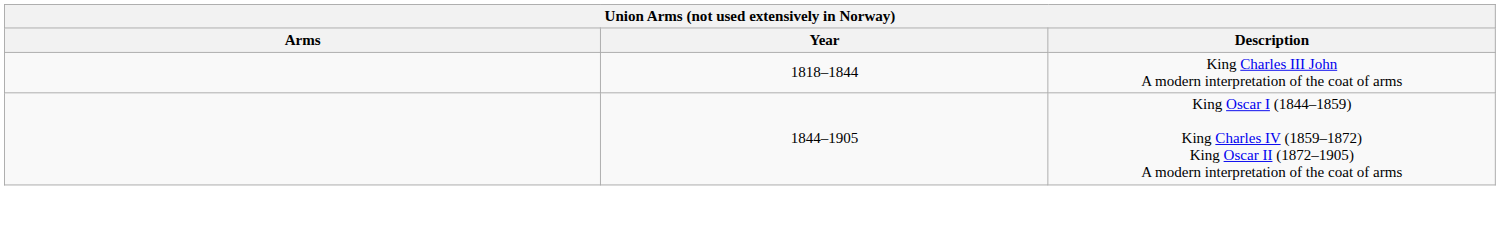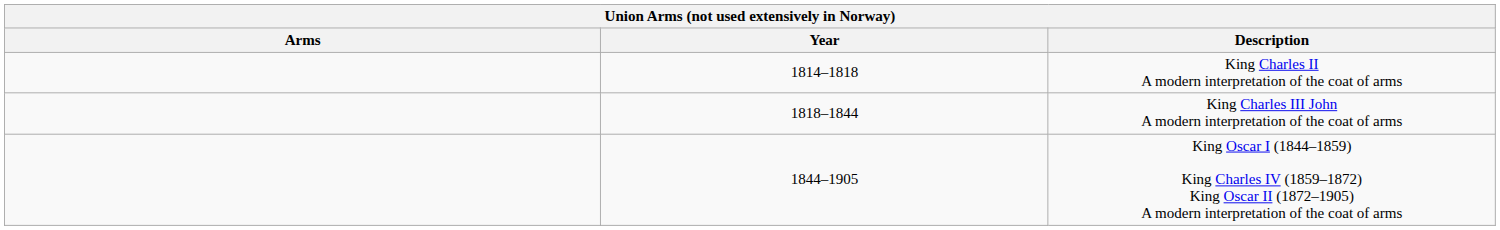+ row: (1272, 72)
